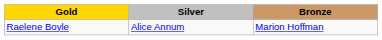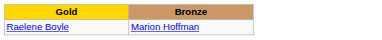- column: (191, 12)
